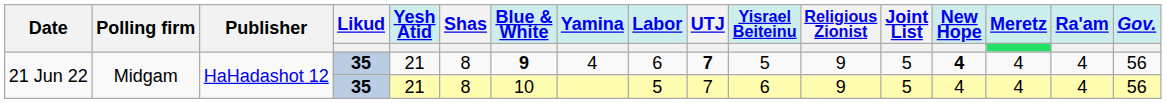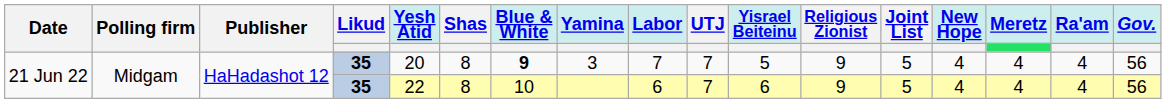(415, 64) 21 -> (415, 64) 20
(592, 64) 4 -> (592, 64) 3
(657, 64) 6 -> (657, 64) 7
(708, 64) bold -> (708, 64) normal
(959, 64) bold -> (959, 64) normal
(415, 87) 21 -> (415, 87) 22
(657, 87) 5 -> (657, 87) 6
